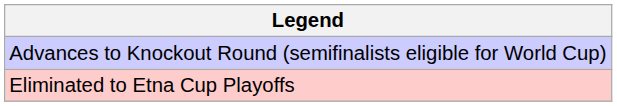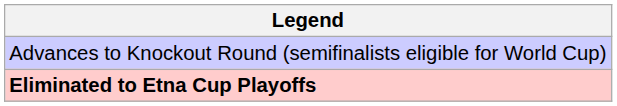(152, 85) normal -> (163, 85) bold
